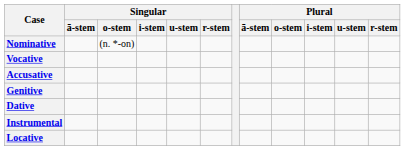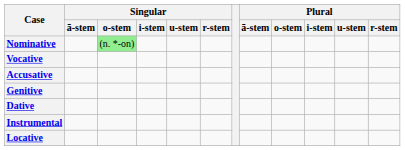(117, 43) no background -> (117, 43) lightgreen background
